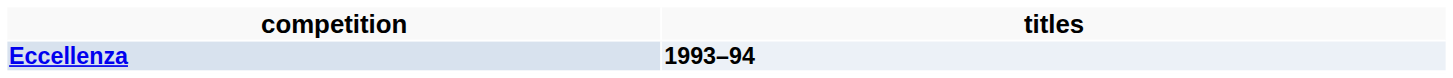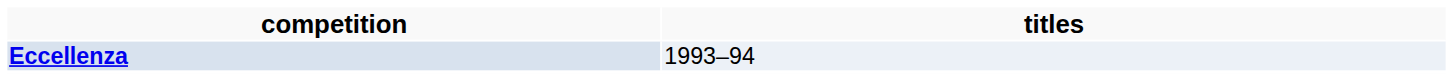(710, 56) bold -> (710, 56) normal
